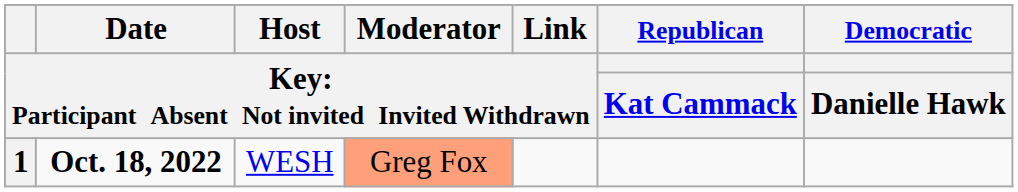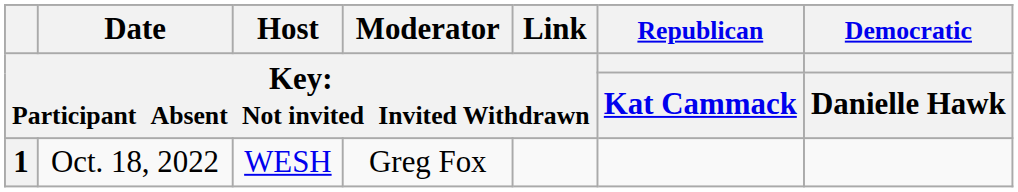(136, 161) bold -> (135, 161) normal
(429, 161) lightsalmon background -> (428, 161) no background
